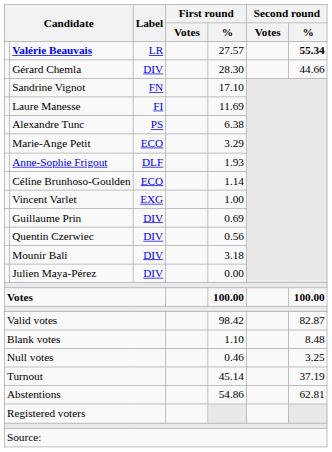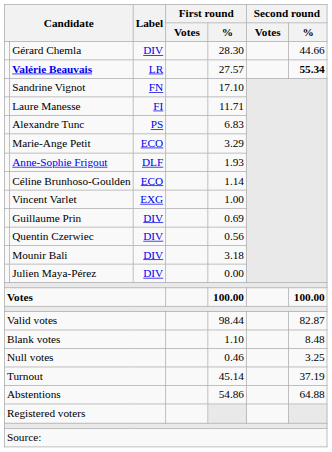rows swapped: (47, 69) <-> (52, 51)
(232, 106) 11.69 -> (232, 106) 11.71
(234, 125) 6.38 -> (234, 125) 6.83
(231, 321) 98.42 -> (231, 321) 98.44
(312, 395) 62.81 -> (312, 395) 64.88
